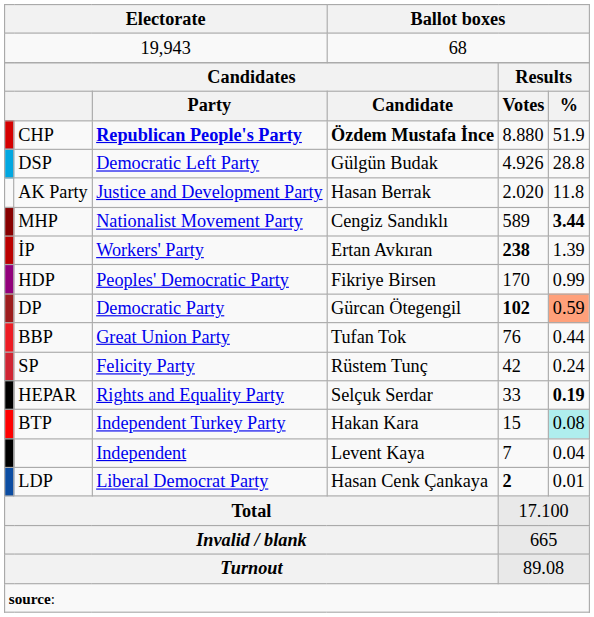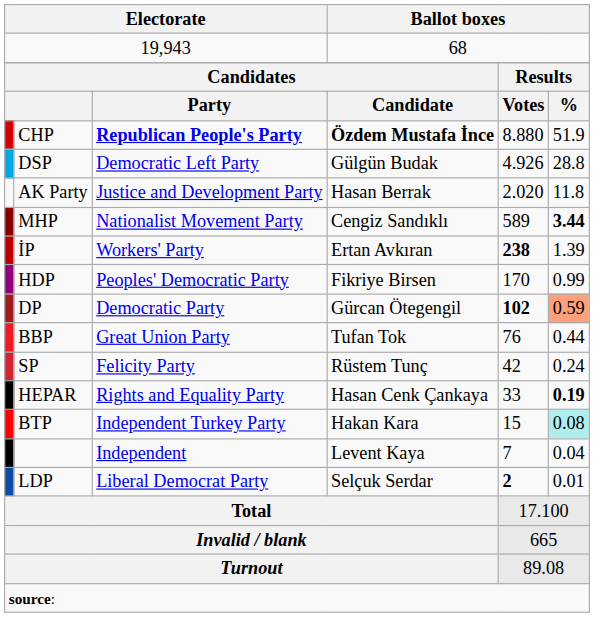(382, 395) Selçuk Serdar -> (409, 395) Hasan Cenk Çankaya
(409, 481) Hasan Cenk Çankaya -> (382, 481) Selçuk Serdar
